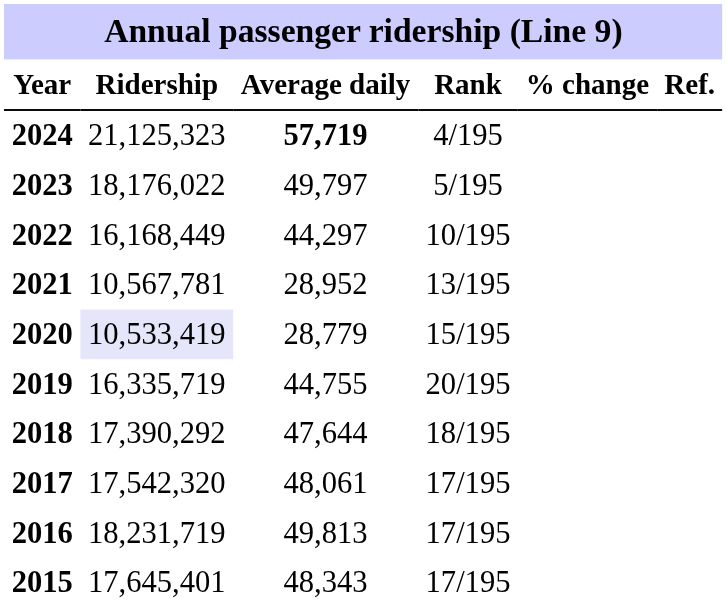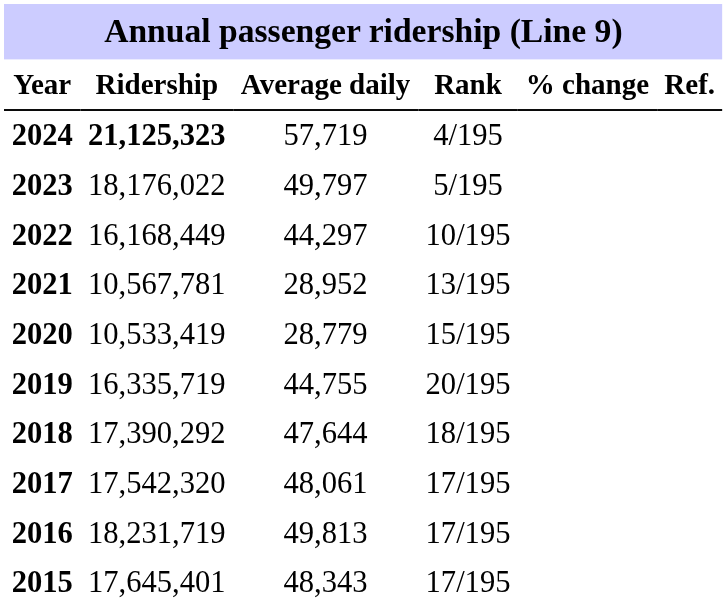(157, 135) normal -> (157, 135) bold
(326, 135) bold -> (326, 135) normal
(157, 333) lavender background -> (157, 333) no background
